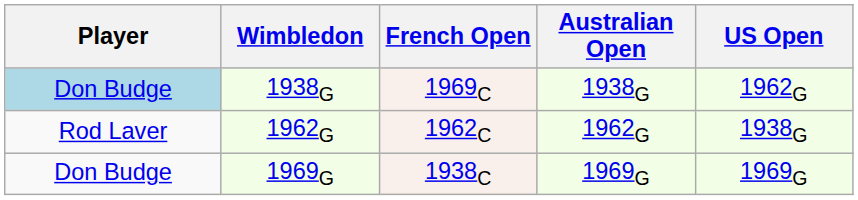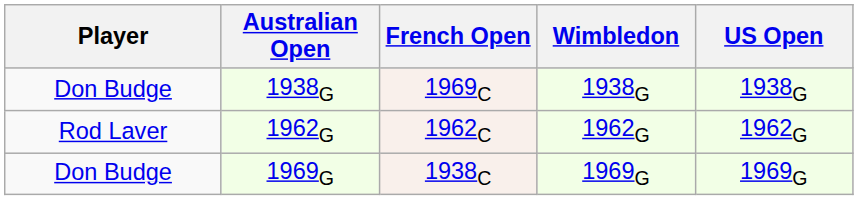columns swapped: (616, 36) <-> (300, 36)
(113, 89) lightblue background -> (113, 89) no background
(774, 89) 1962G -> (774, 89) 1938G
(774, 131) 1938G -> (774, 131) 1962G
